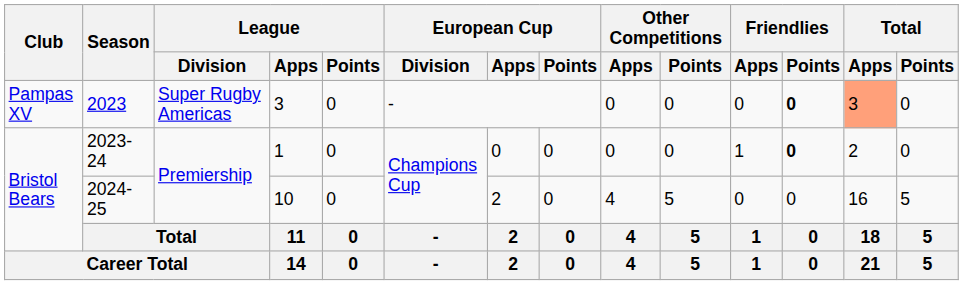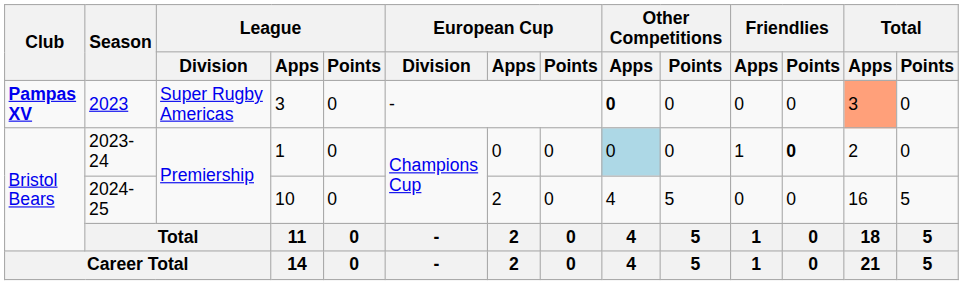(41, 103) normal -> (42, 103) bold
(610, 103) normal -> (611, 103) bold
(791, 103) bold -> (791, 103) normal
(610, 151) no background -> (611, 151) lightblue background
